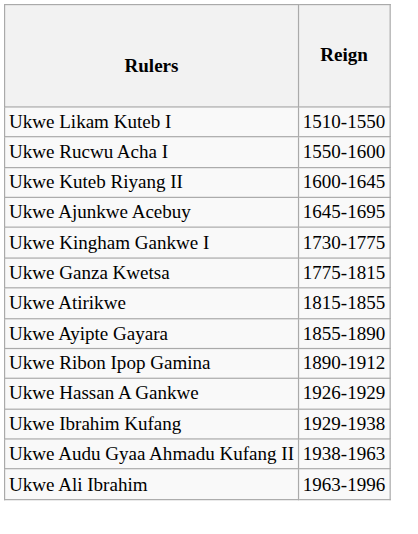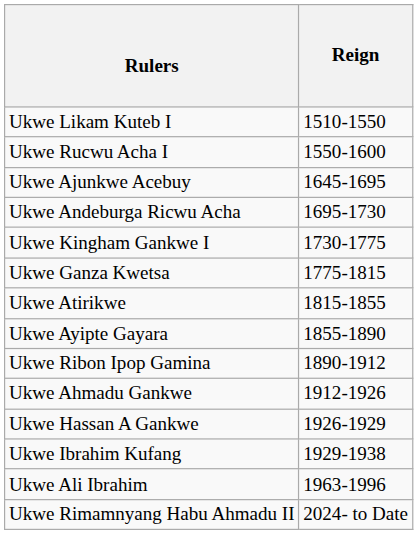- row: (96, 182)
+ row: (125, 212)
+ row: (100, 393)
- row: (151, 453)
+ row: (152, 514)
